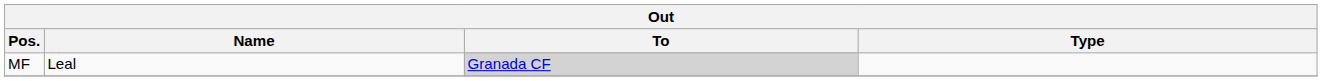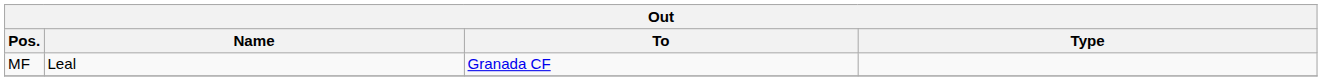(509, 65) lightgrey background -> (509, 65) no background
